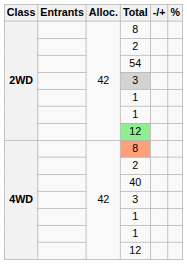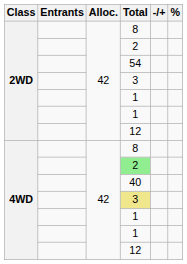(135, 81) lightgrey background -> (135, 81) no background
(135, 132) lightgreen background -> (135, 132) no background
(135, 149) lightsalmon background -> (135, 149) no background
(135, 166) no background -> (135, 166) lightgreen background
(135, 200) no background -> (135, 200) khaki background
